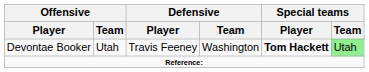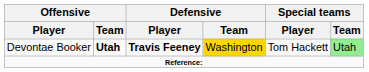(107, 47) normal -> (108, 47) bold
(163, 47) normal -> (165, 47) bold
(231, 47) no background -> (234, 47) gold background
(296, 47) bold -> (298, 47) normal
